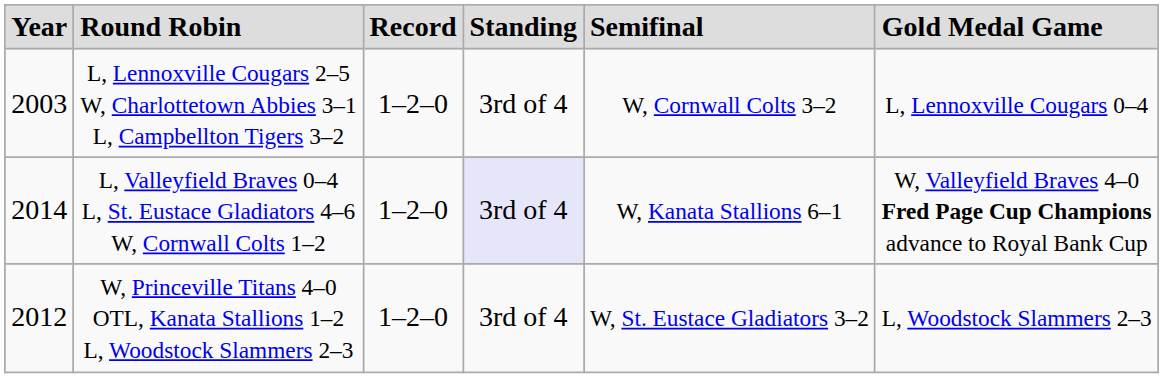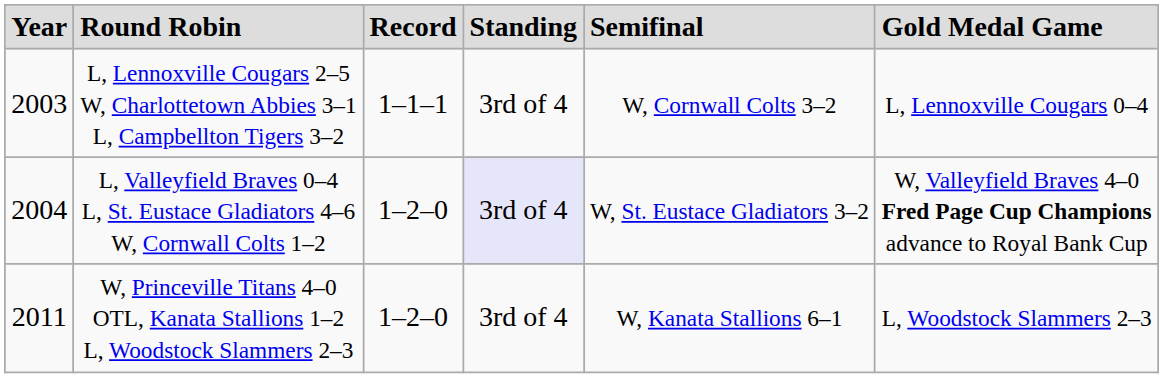(413, 102) 1–2–0 -> (413, 102) 1–1–1
(39, 210) 2014 -> (39, 210) 2004
(729, 211) W, Kanata Stallions 6–1 -> (729, 211) W, St. Eustace Gladiators 3–2
(39, 317) 2012 -> (39, 317) 2011
(729, 319) W, St. Eustace Gladiators 3–2 -> (729, 319) W, Kanata Stallions 6–1
